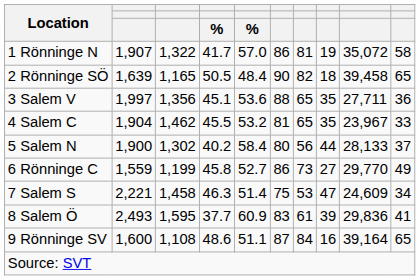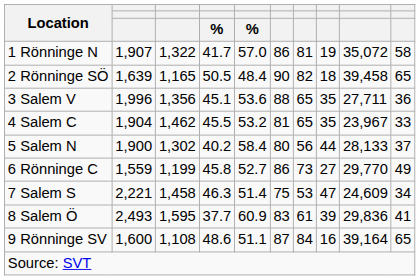(134, 99) 1,997 -> (134, 99) 1,996
